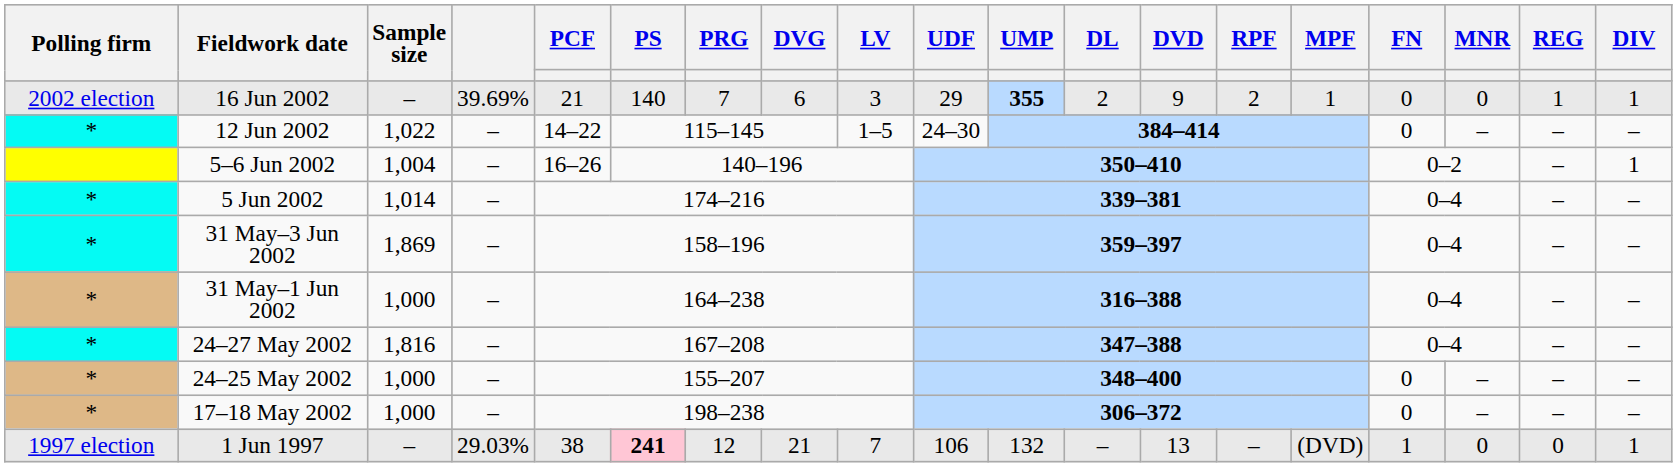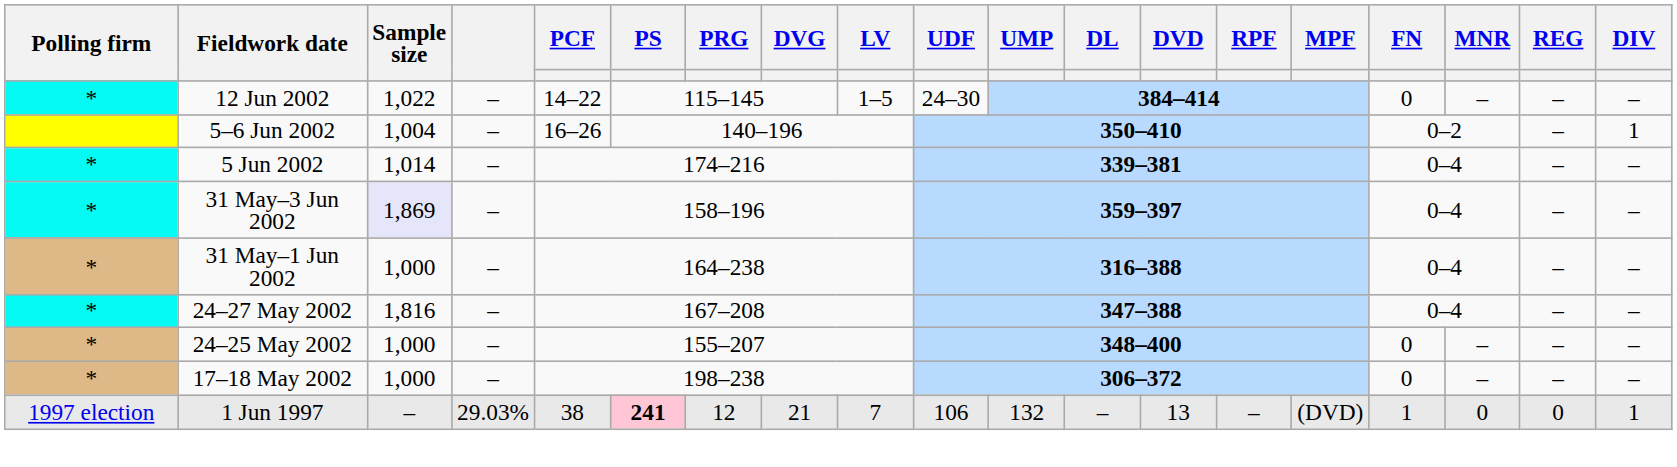- row: (272, 98)
(409, 244) no background -> (409, 210) lavender background
